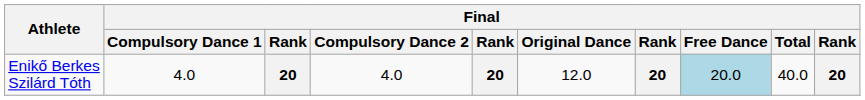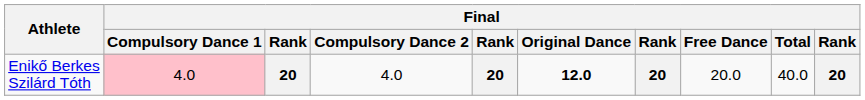(184, 75) no background -> (184, 75) pink background
(576, 75) normal -> (576, 75) bold
(726, 75) lightblue background -> (726, 75) no background
